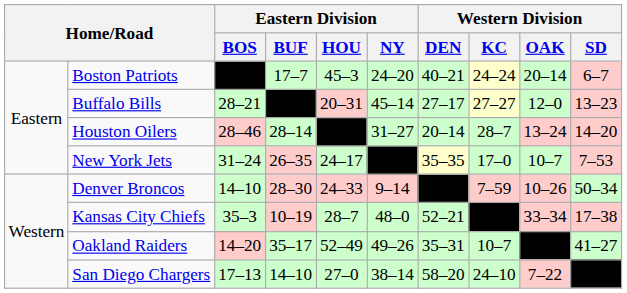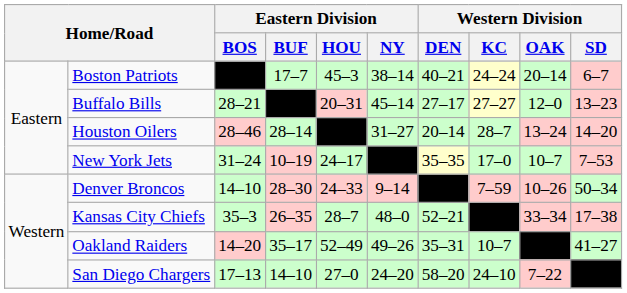(392, 75) 24–20 -> (392, 75) 38–14
(291, 160) 26–35 -> (291, 160) 10–19
(291, 217) 10–19 -> (291, 217) 26–35
(392, 273) 38–14 -> (392, 273) 24–20
